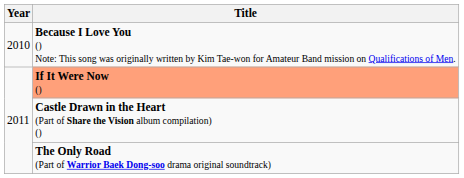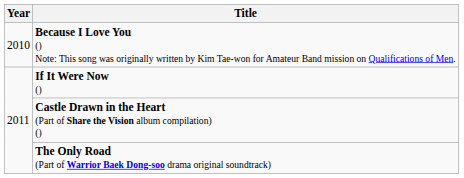(72, 82) lightsalmon background -> (72, 82) no background
